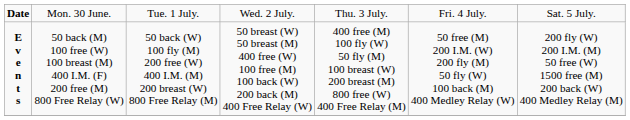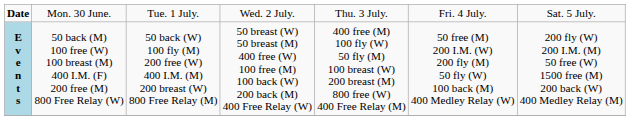(18, 68) no background -> (18, 68) lightblue background
